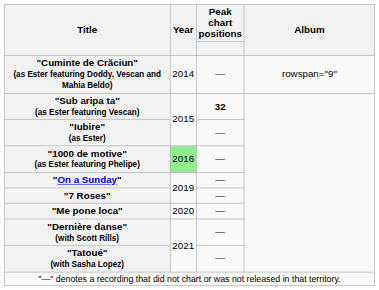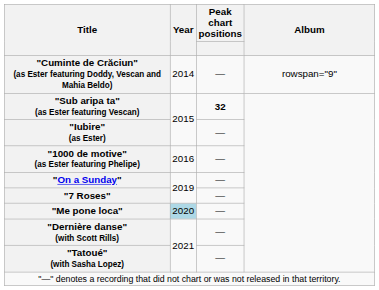(183, 159) lightgreen background -> (183, 159) no background
(183, 211) no background -> (183, 211) lightblue background
